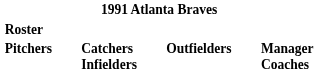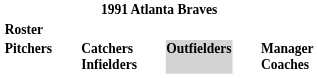(199, 48) no background -> (199, 48) lightgrey background
